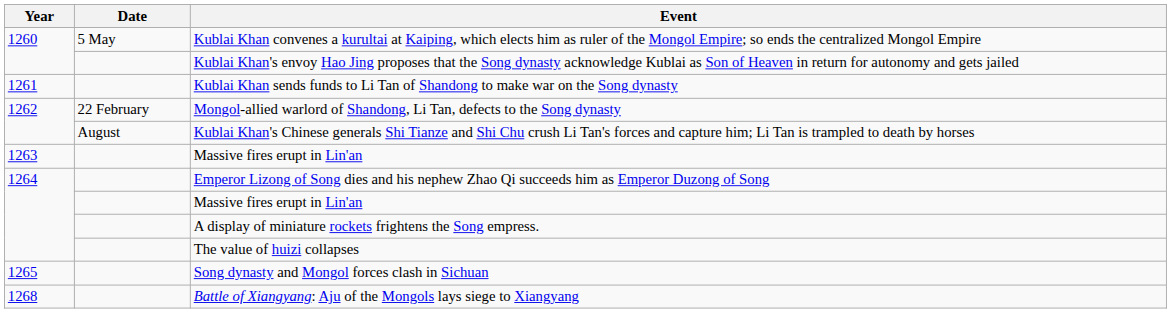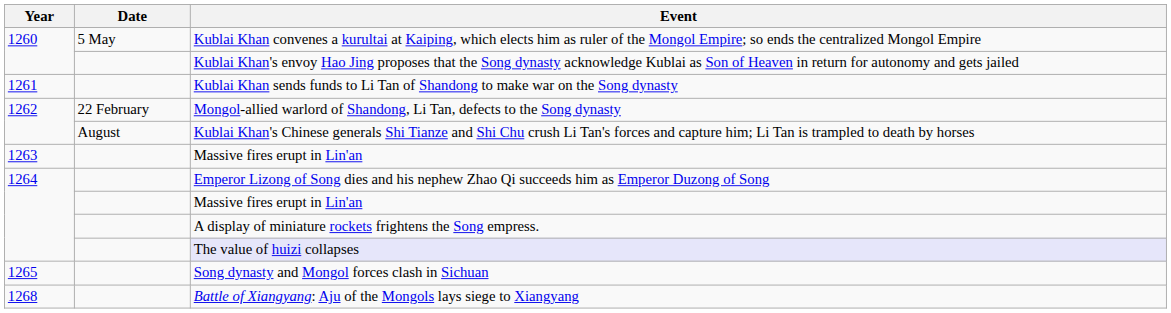(276, 249) no background -> (276, 249) lavender background
